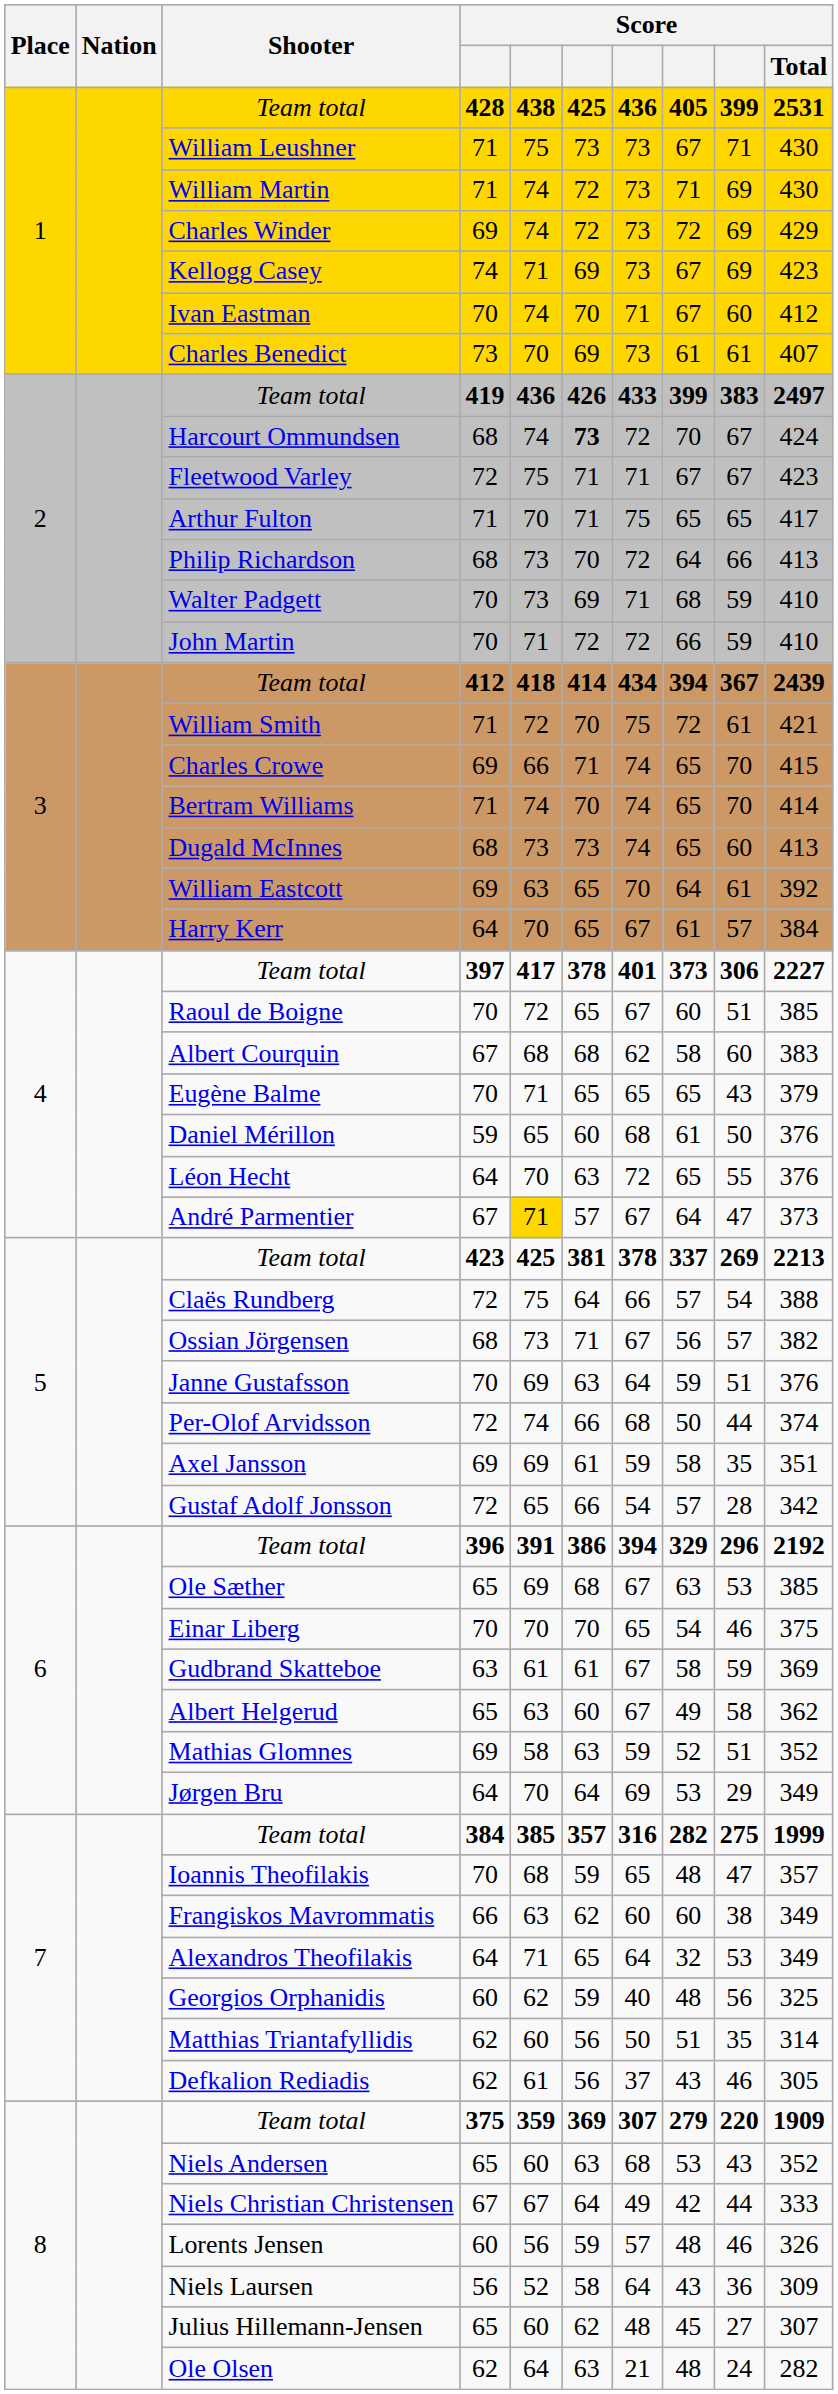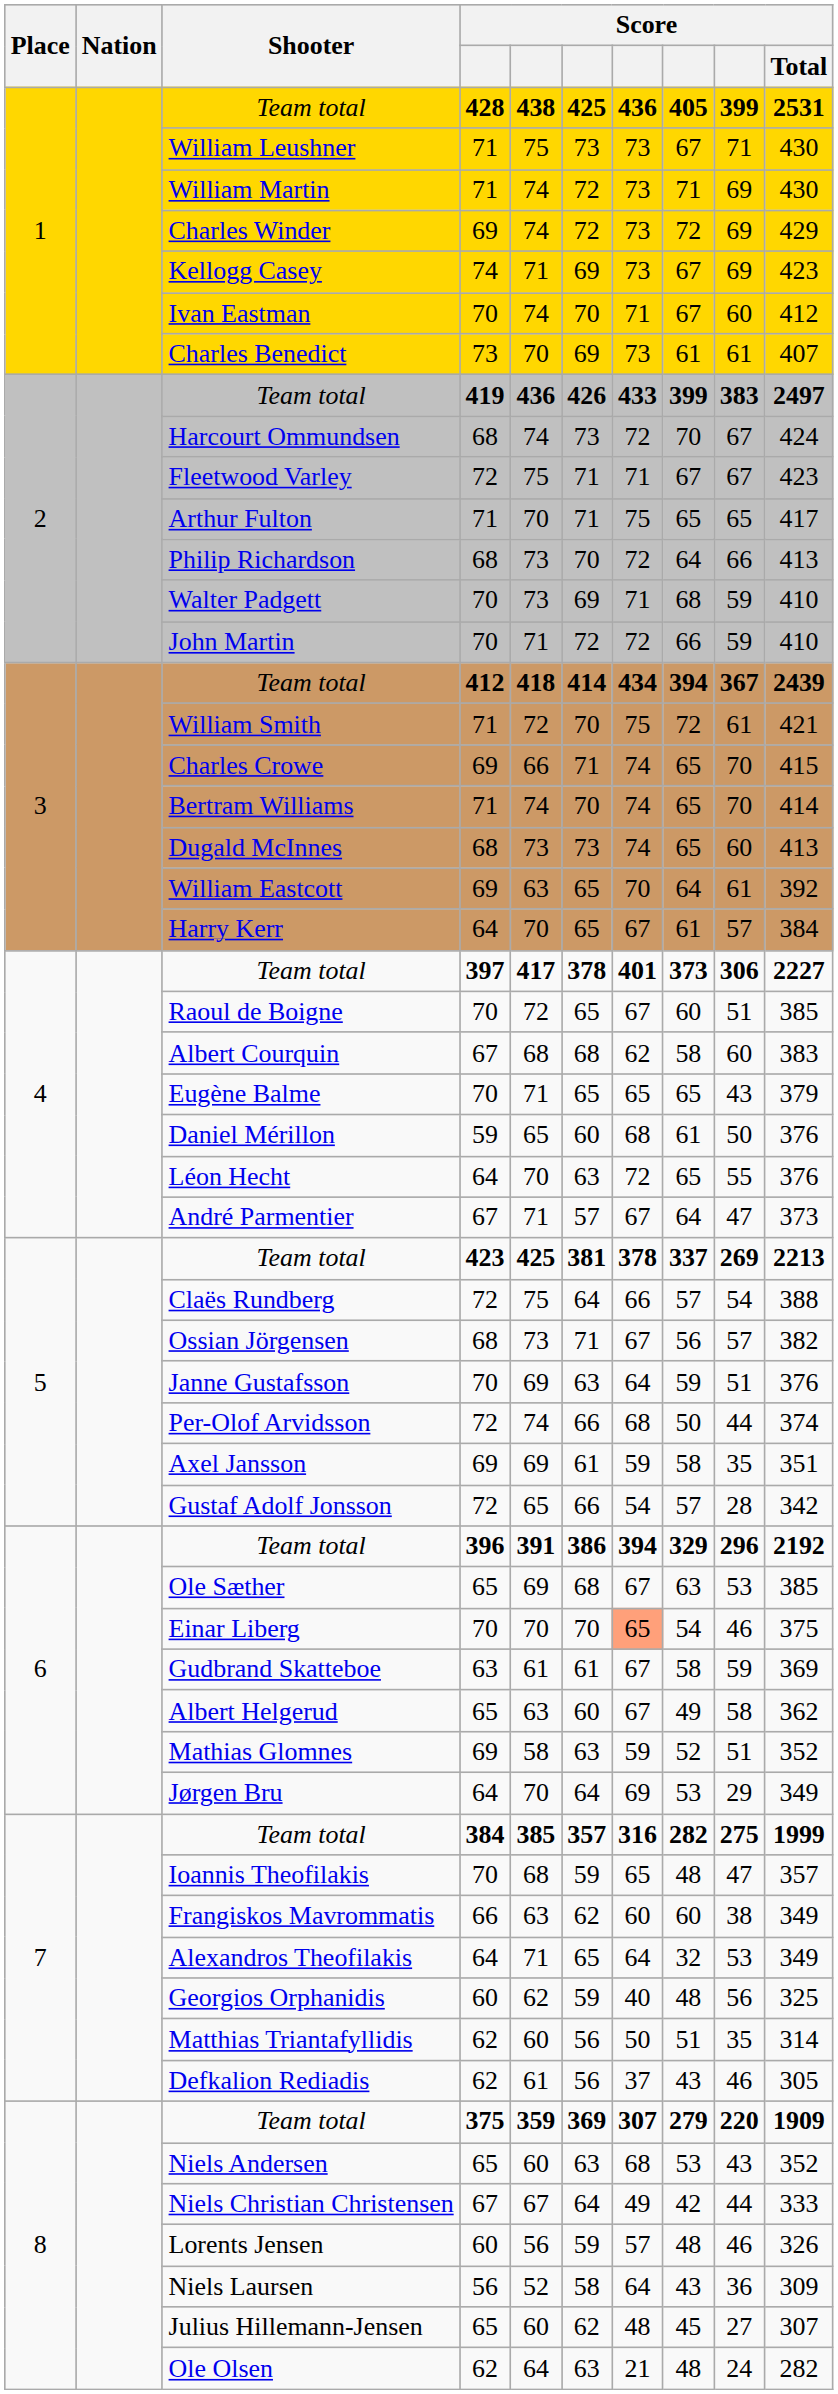(587, 436) bold -> (587, 436) normal
(536, 1217) gold background -> (536, 1217) no background
(638, 1628) no background -> (638, 1628) lightsalmon background
